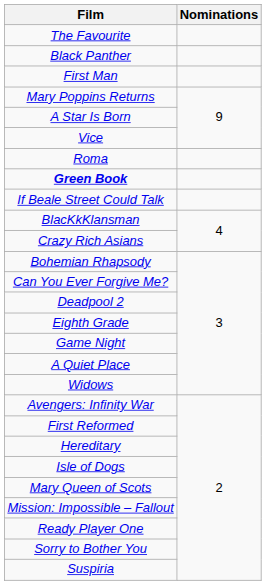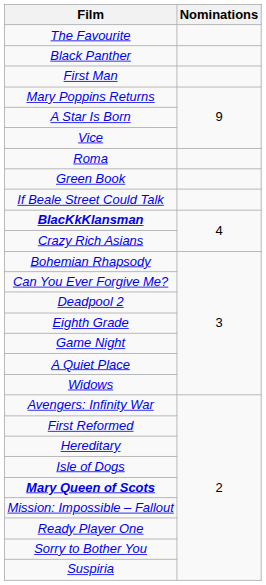(91, 179) bold -> (91, 179) normal
(91, 220) normal -> (91, 220) bold
(91, 487) normal -> (91, 487) bold
